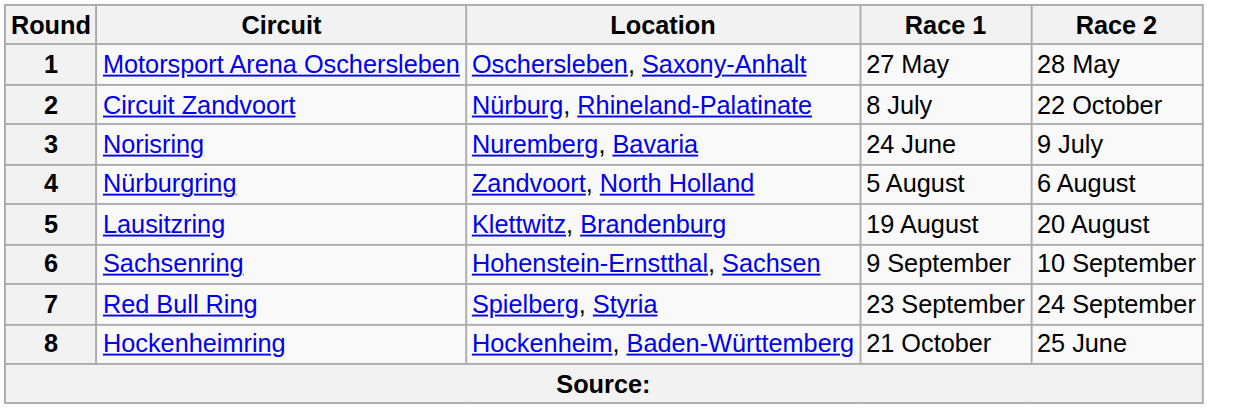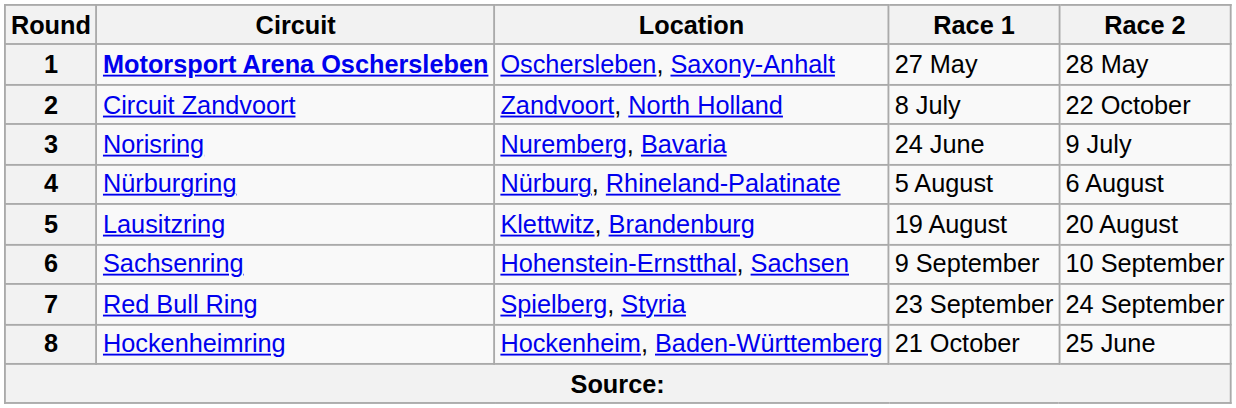(281, 64) normal -> (296, 64) bold
(642, 104) Nürburg, Rhineland-Palatinate -> (642, 104) Zandvoort, North Holland
(613, 184) Zandvoort, North Holland -> (670, 184) Nürburg, Rhineland-Palatinate
